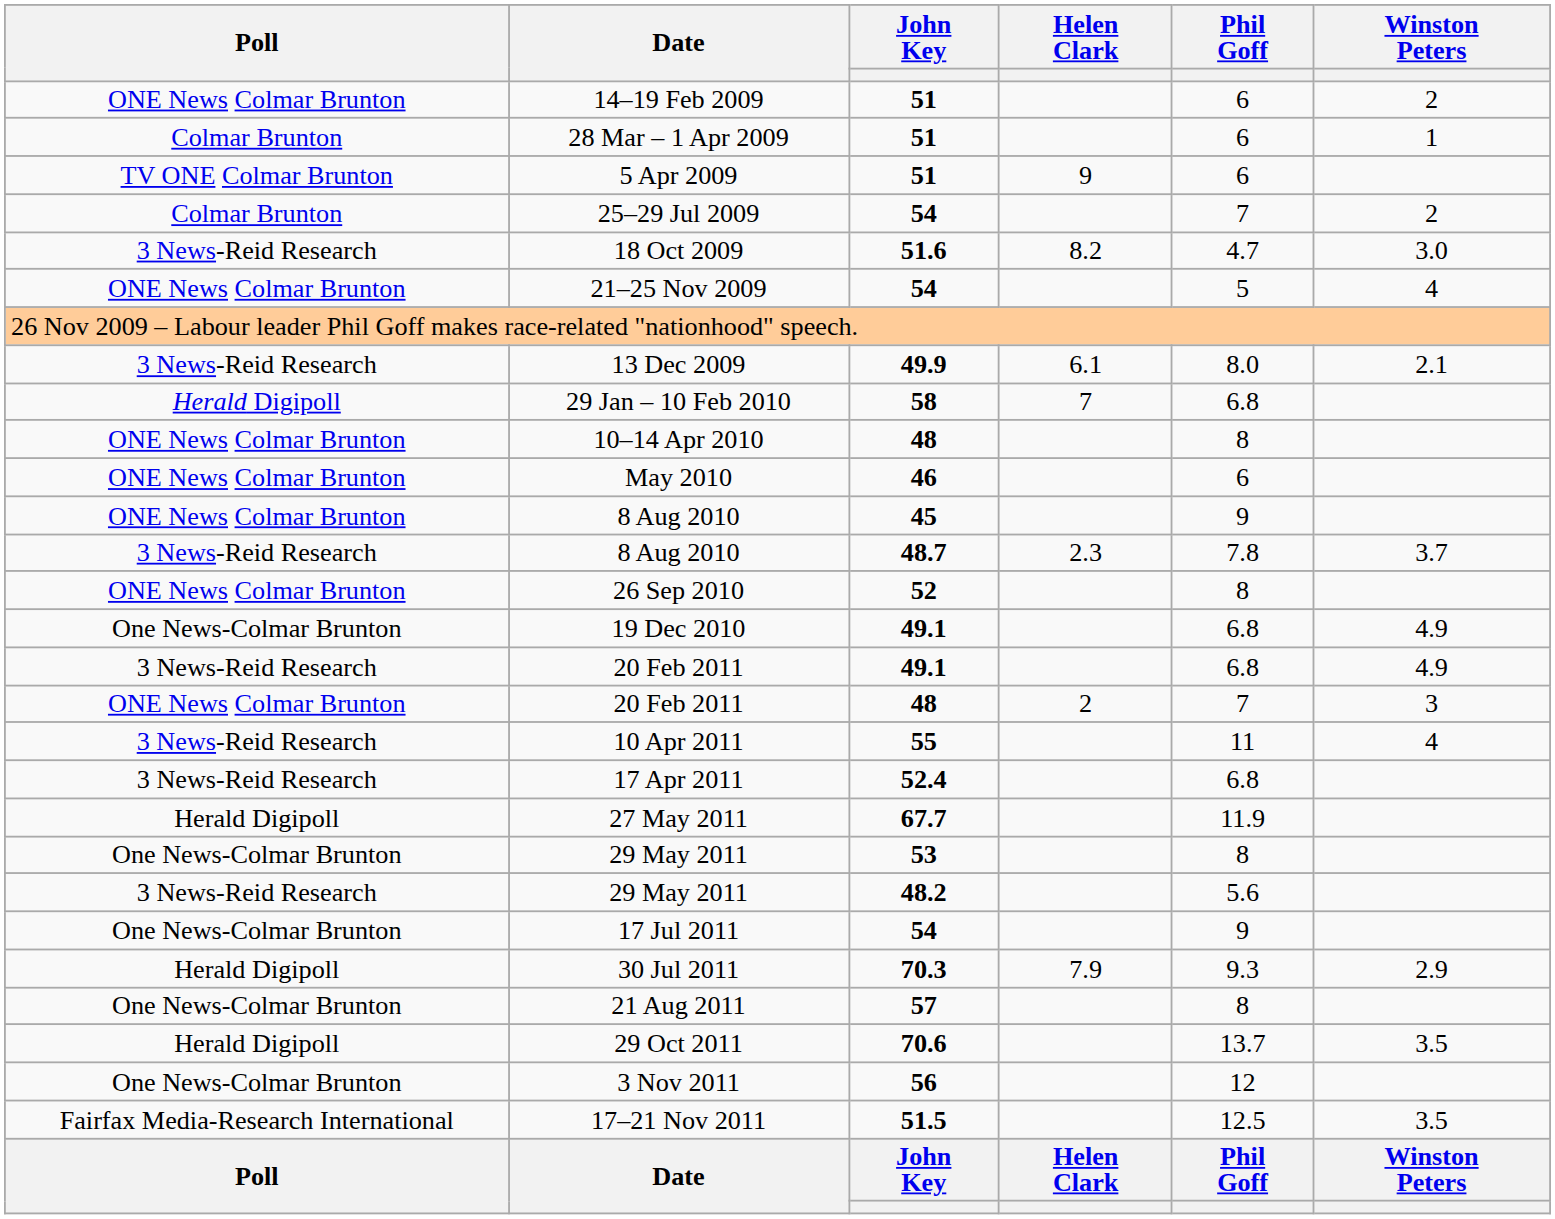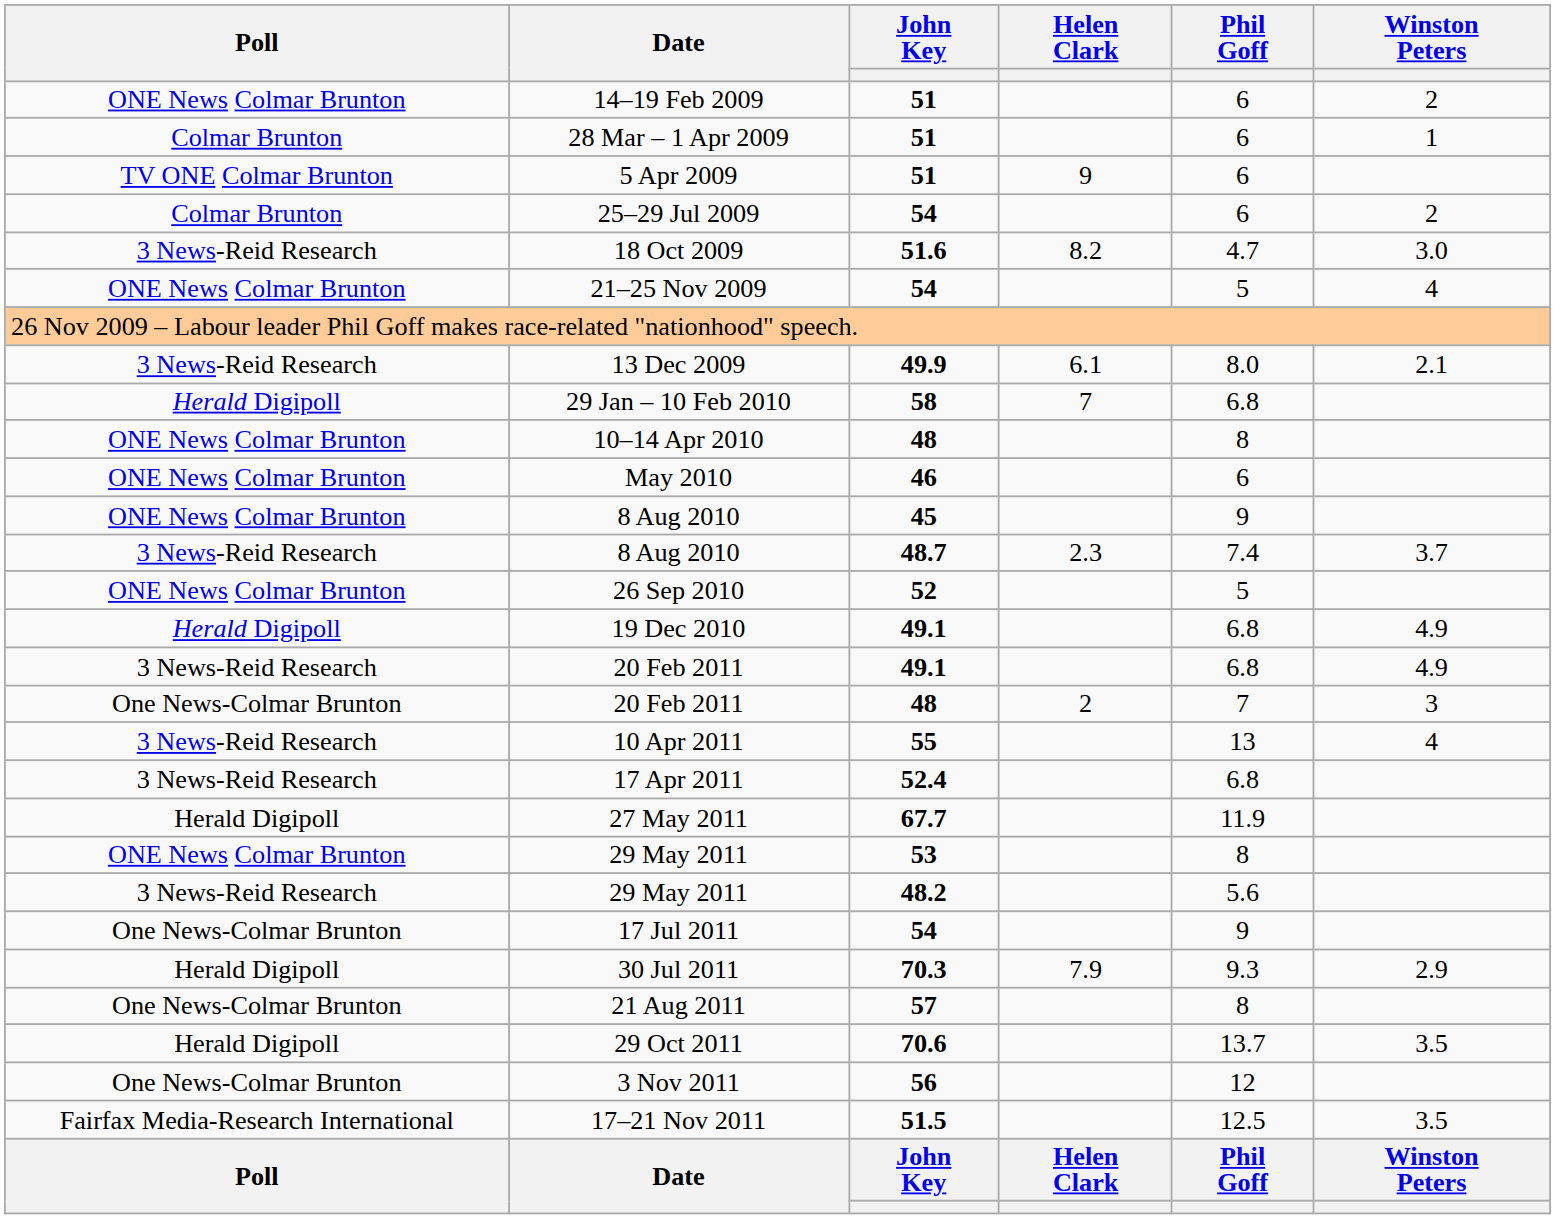(1243, 213) 7 -> (1243, 213) 6
(1243, 553) 7.8 -> (1243, 553) 7.4
(1243, 591) 8 -> (1243, 591) 5
(257, 628) One News-Colmar Brunton -> (257, 628) Herald Digipoll
(257, 704) ONE News Colmar Brunton -> (257, 704) One News-Colmar Brunton
(1243, 742) 11 -> (1243, 742) 13
(257, 855) One News-Colmar Brunton -> (257, 855) ONE News Colmar Brunton
